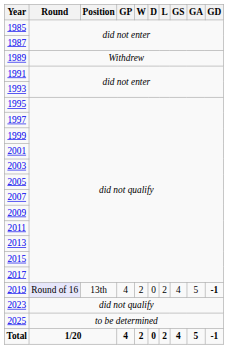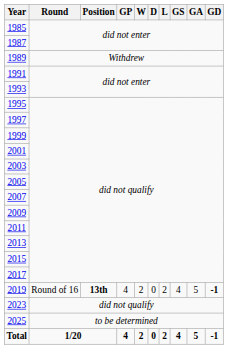(55, 290) lavender background -> (55, 290) no background
(99, 290) normal -> (99, 290) bold
